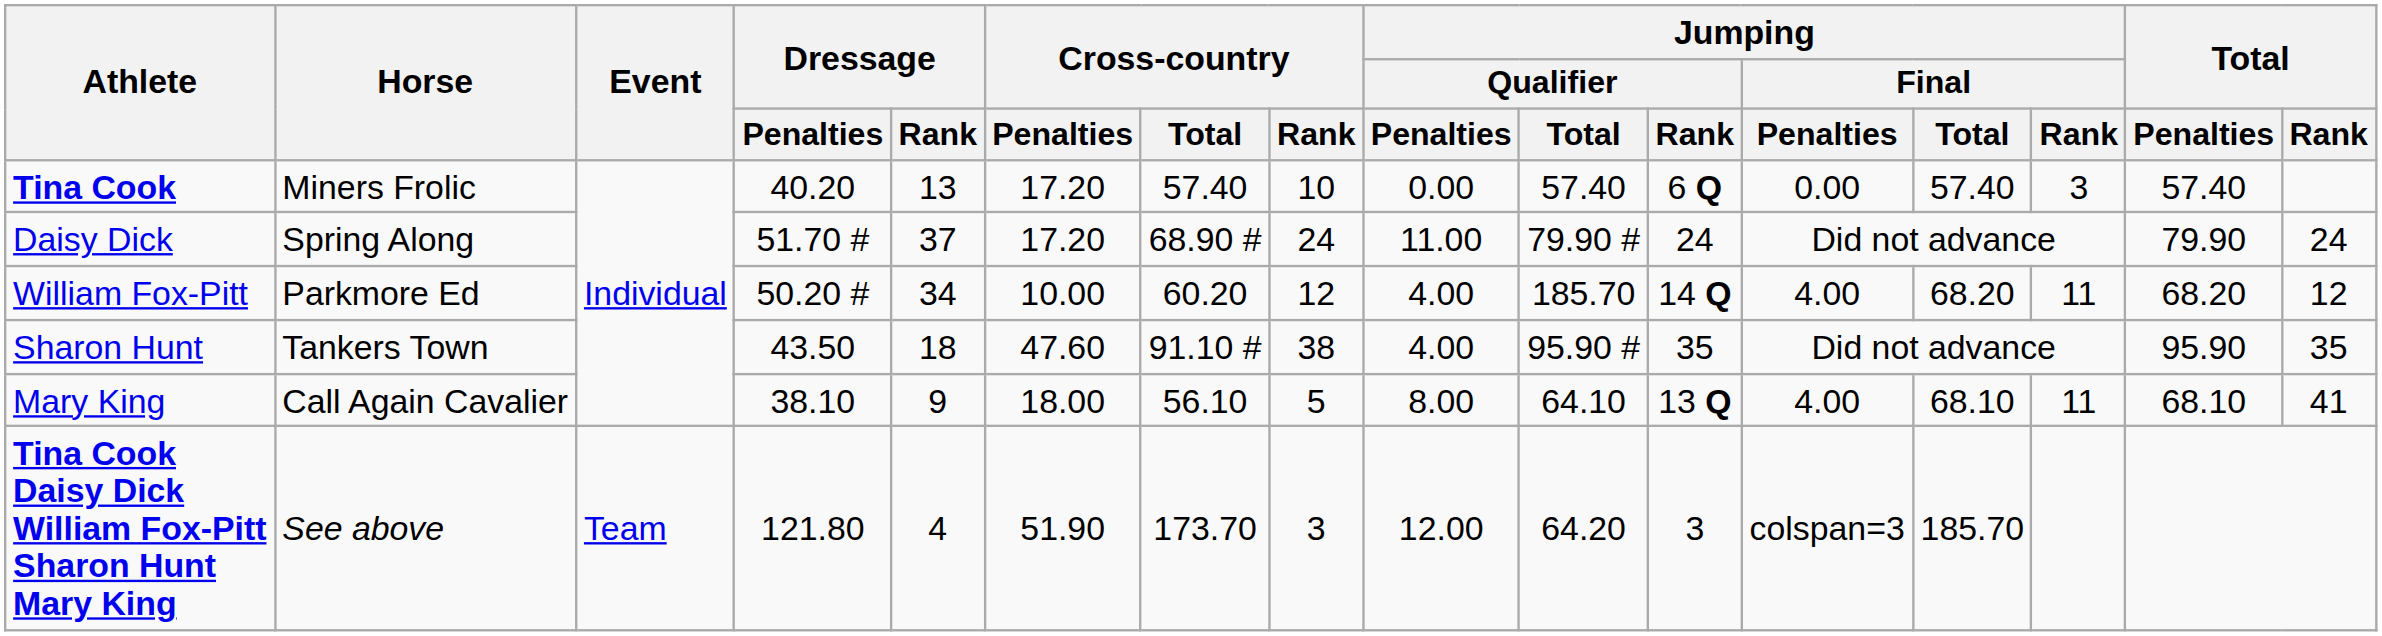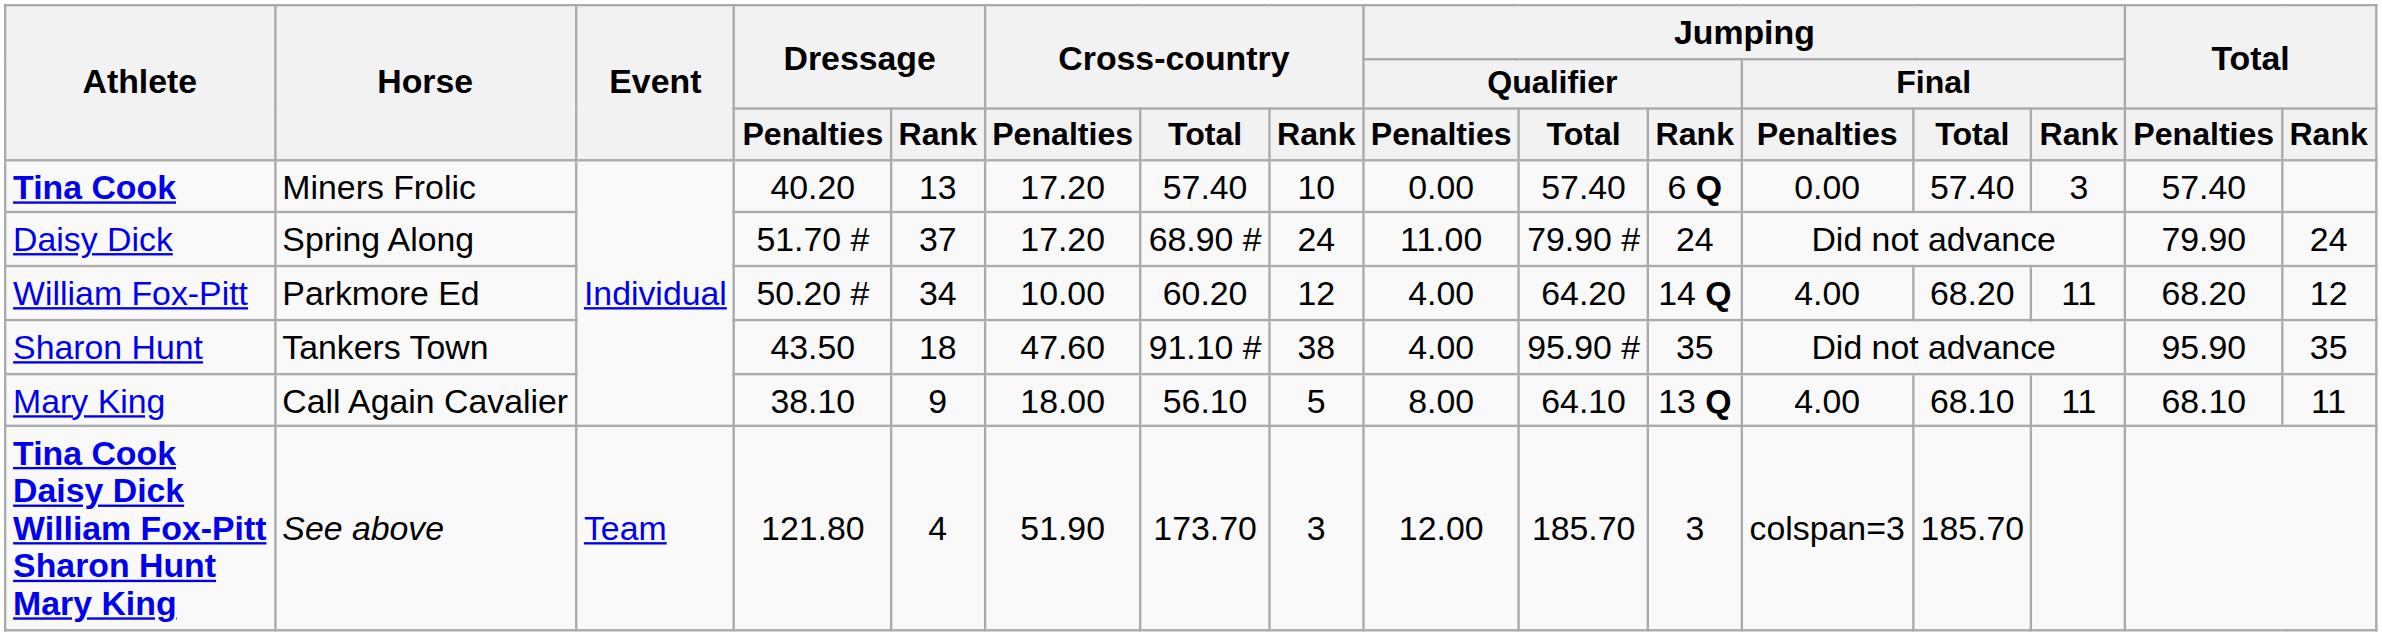(1584, 294) 185.70 -> (1584, 294) 64.20
(2329, 401) 41 -> (2329, 401) 11
(1584, 529) 64.20 -> (1584, 529) 185.70
